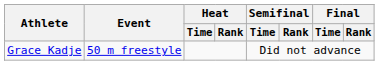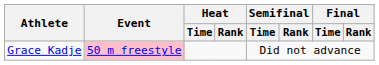(134, 50) no background -> (134, 50) pink background
